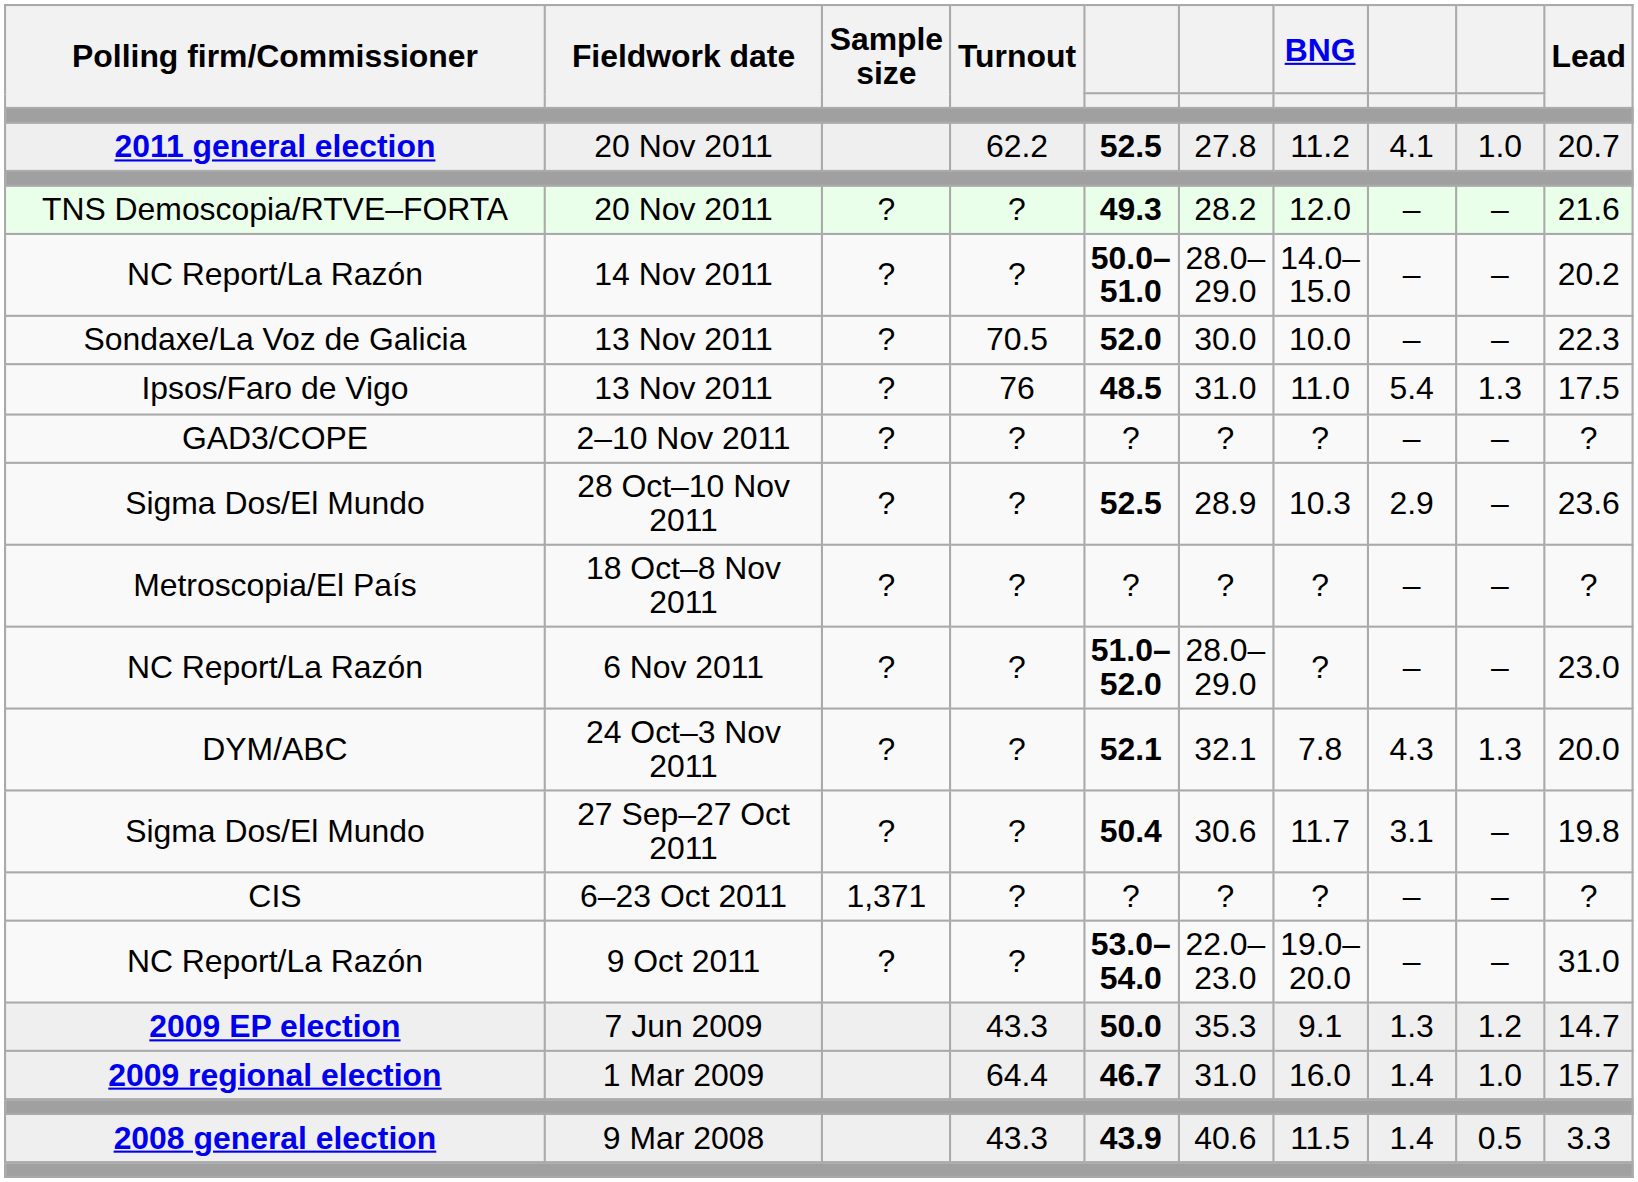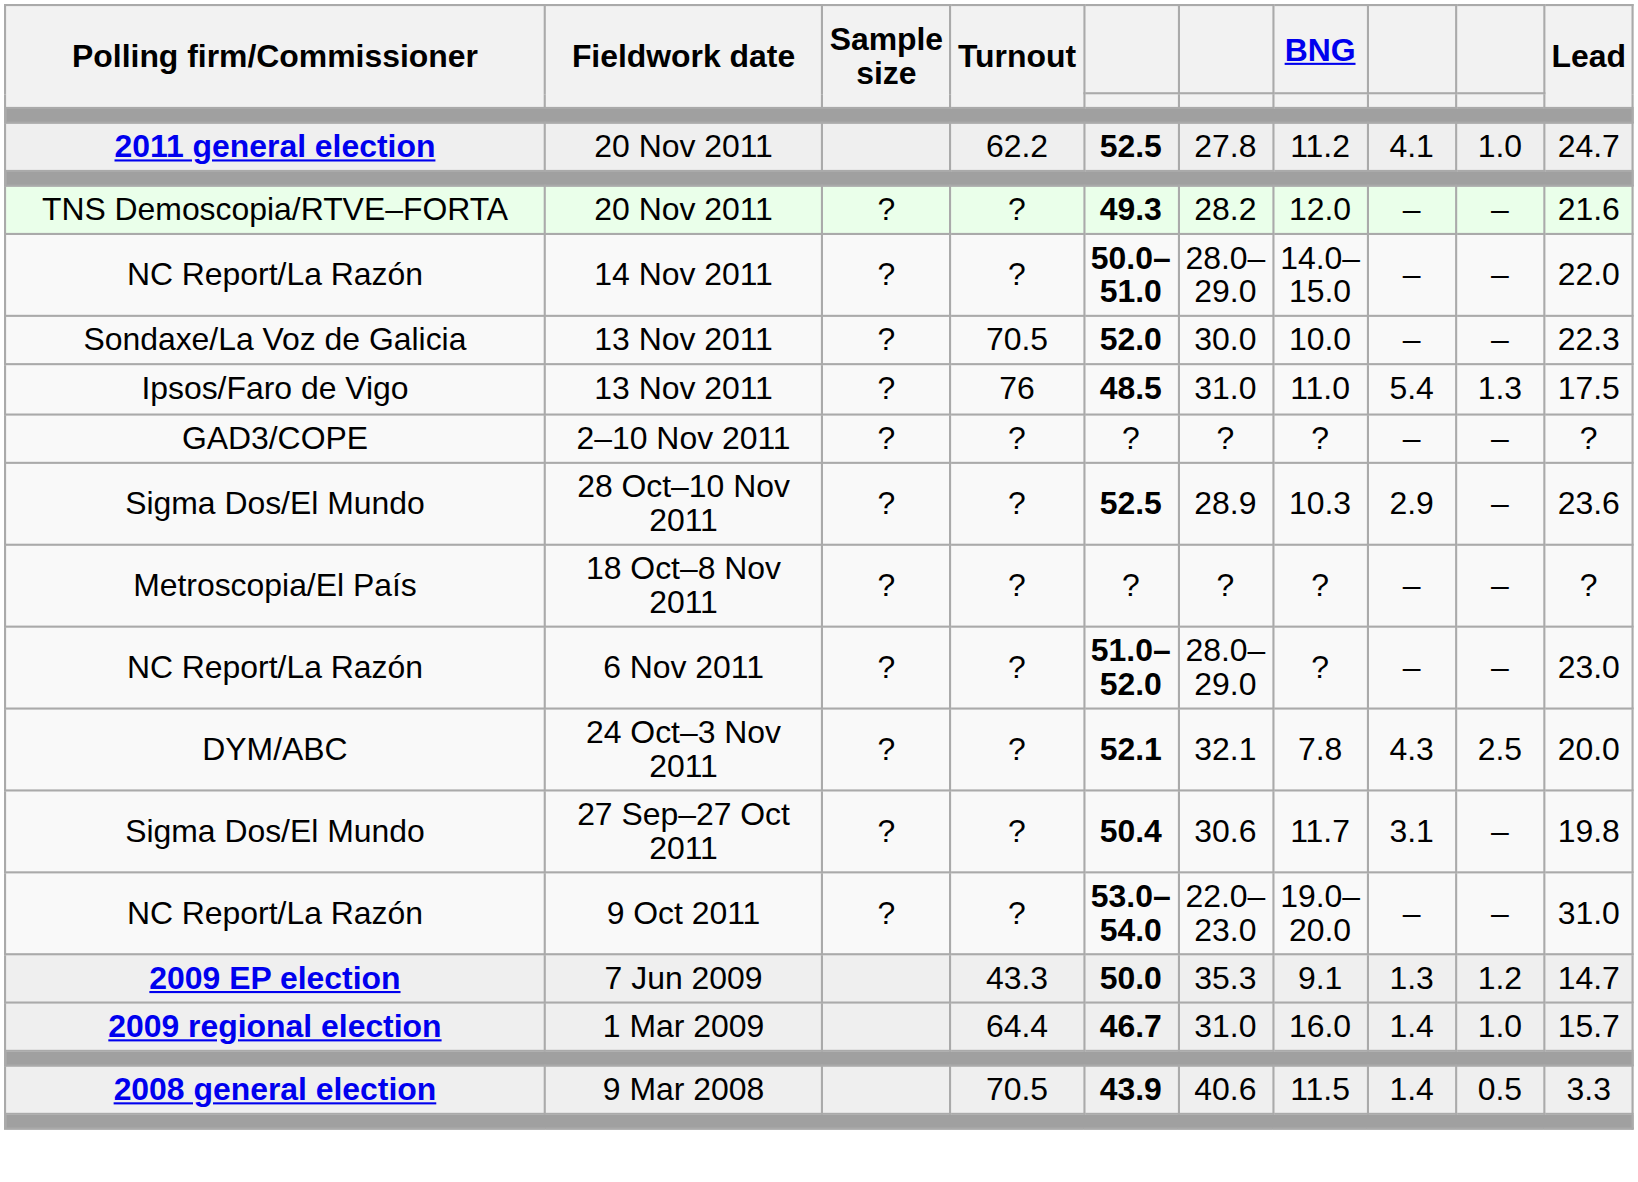(1589, 146) 20.7 -> (1589, 146) 24.7
(1589, 275) 20.2 -> (1589, 275) 22.0
(1500, 748) 1.3 -> (1500, 748) 2.5
- row: (275, 895)
(1017, 1138) 43.3 -> (1017, 1089) 70.5
